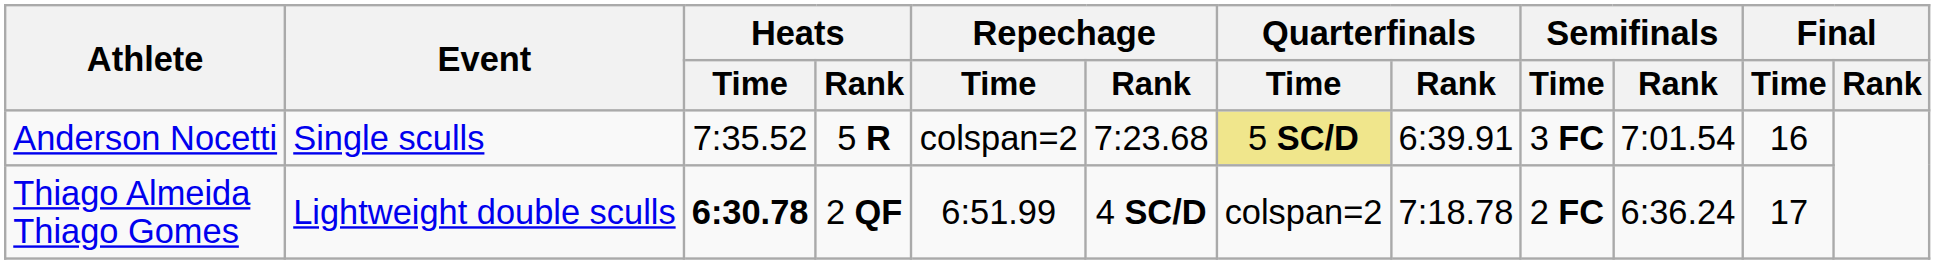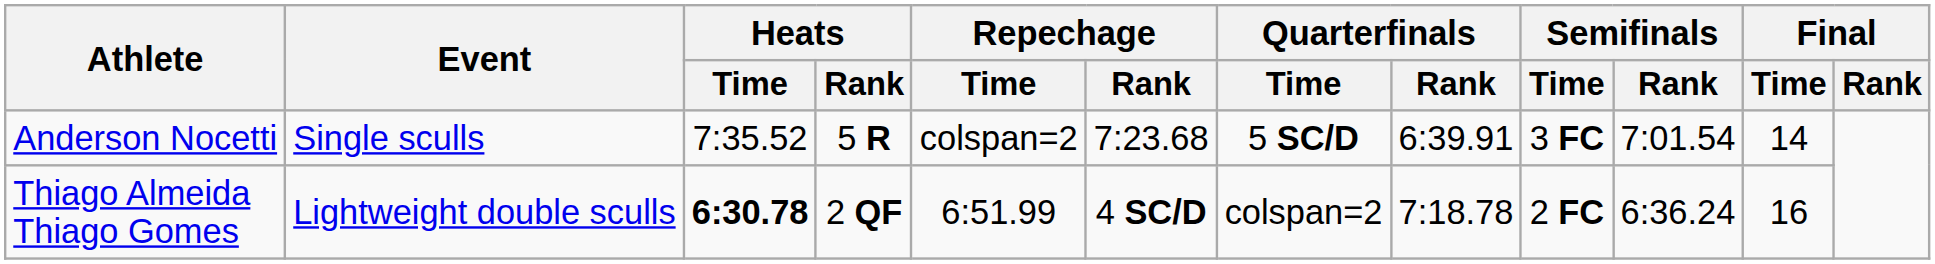(1304, 138) khaki background -> (1304, 138) no background
(1789, 138) 16 -> (1789, 138) 14
(1789, 212) 17 -> (1789, 212) 16
